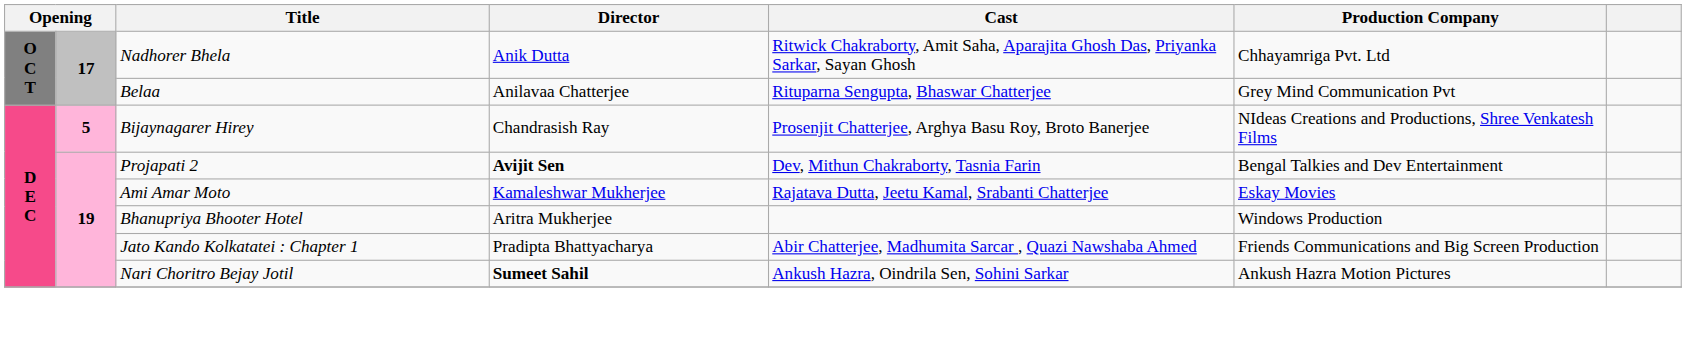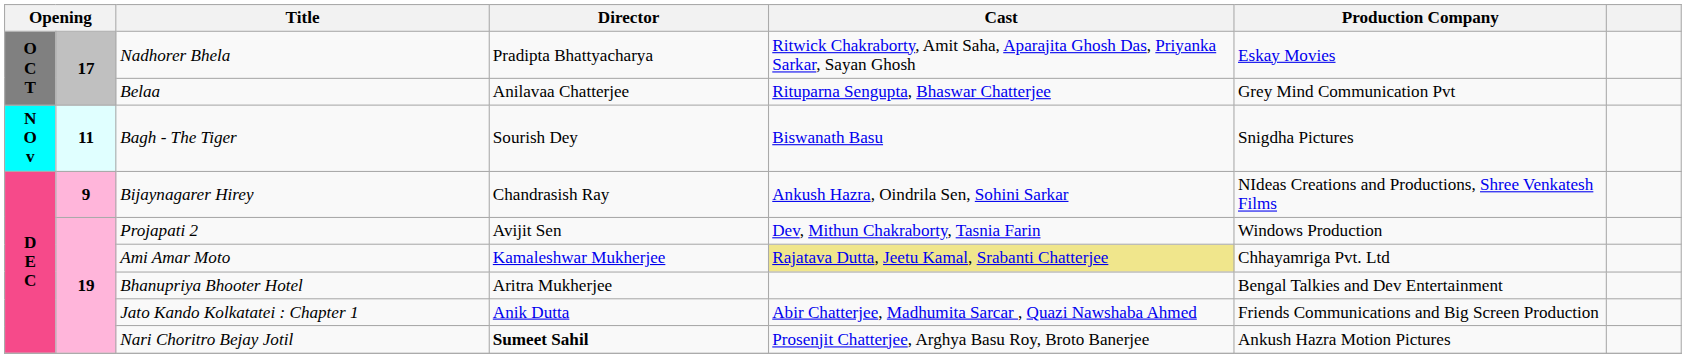(531, 54) Anik Dutta -> (573, 54) Pradipta Bhattyacharya
(1314, 54) Chhayamriga Pvt. Ltd -> (1287, 54) Eskay Movies
+ row: (178, 138)
(86, 128) 5 -> (86, 194) 9
(961, 128) Prosenjit Chatterjee, Arghya Basu Roy, Broto Banerjee -> (920, 194) Ankush Hazra, Oindrila Sen, Sohini Sarkar
(529, 165) bold -> (527, 230) normal
(1370, 165) Bengal Talkies and Dev Entertainment -> (1310, 230) Windows Production
(940, 192) no background -> (940, 258) khaki background
(1287, 192) Eskay Movies -> (1314, 258) Chhayamriga Pvt. Ltd
(1310, 219) Windows Production -> (1370, 285) Bengal Talkies and Dev Entertainment
(573, 246) Pradipta Bhattyacharya -> (531, 312) Anik Dutta
(920, 273) Ankush Hazra, Oindrila Sen, Sohini Sarkar -> (961, 339) Prosenjit Chatterjee, Arghya Basu Roy, Broto Banerjee
